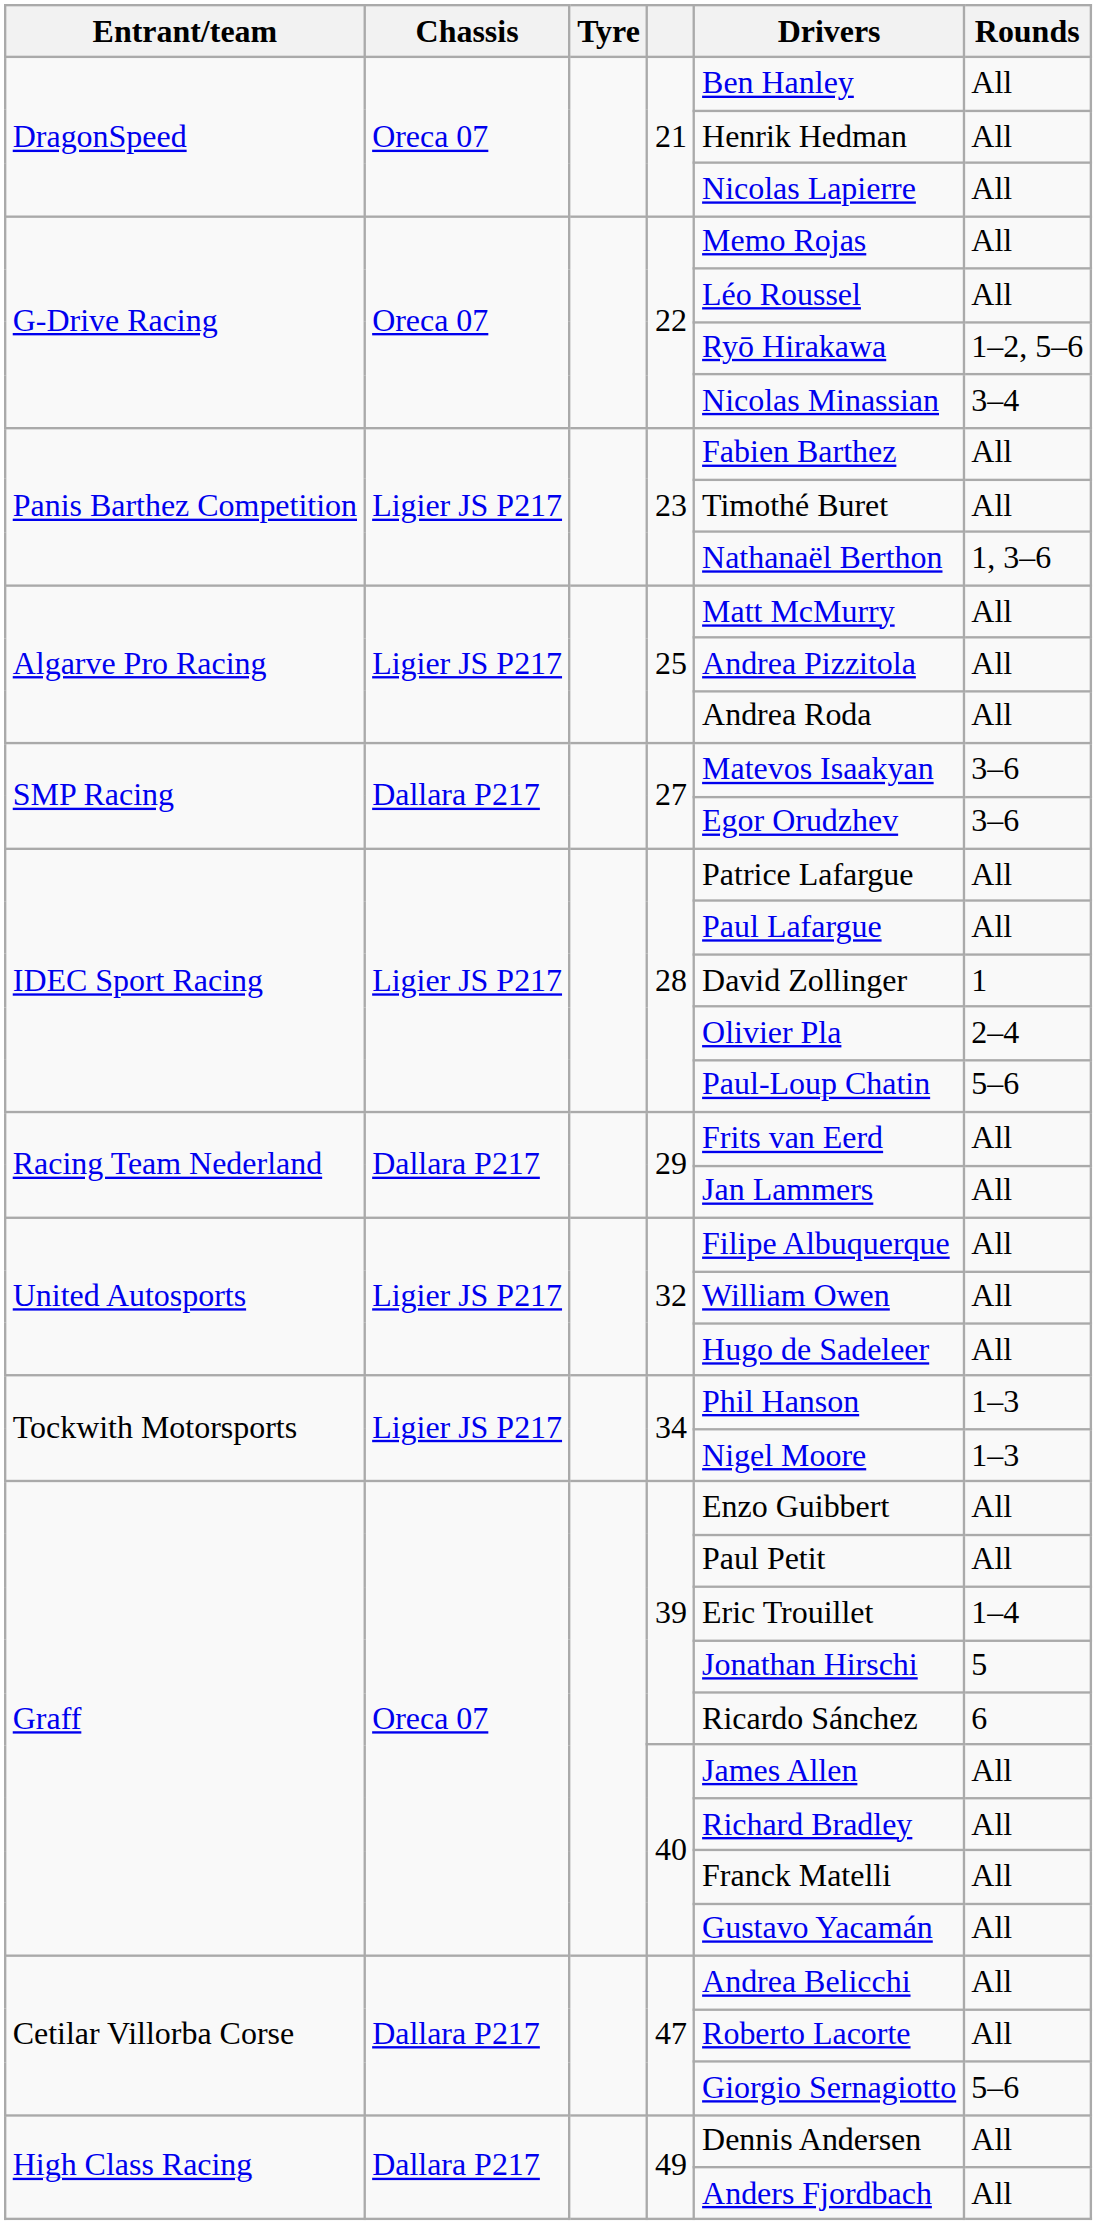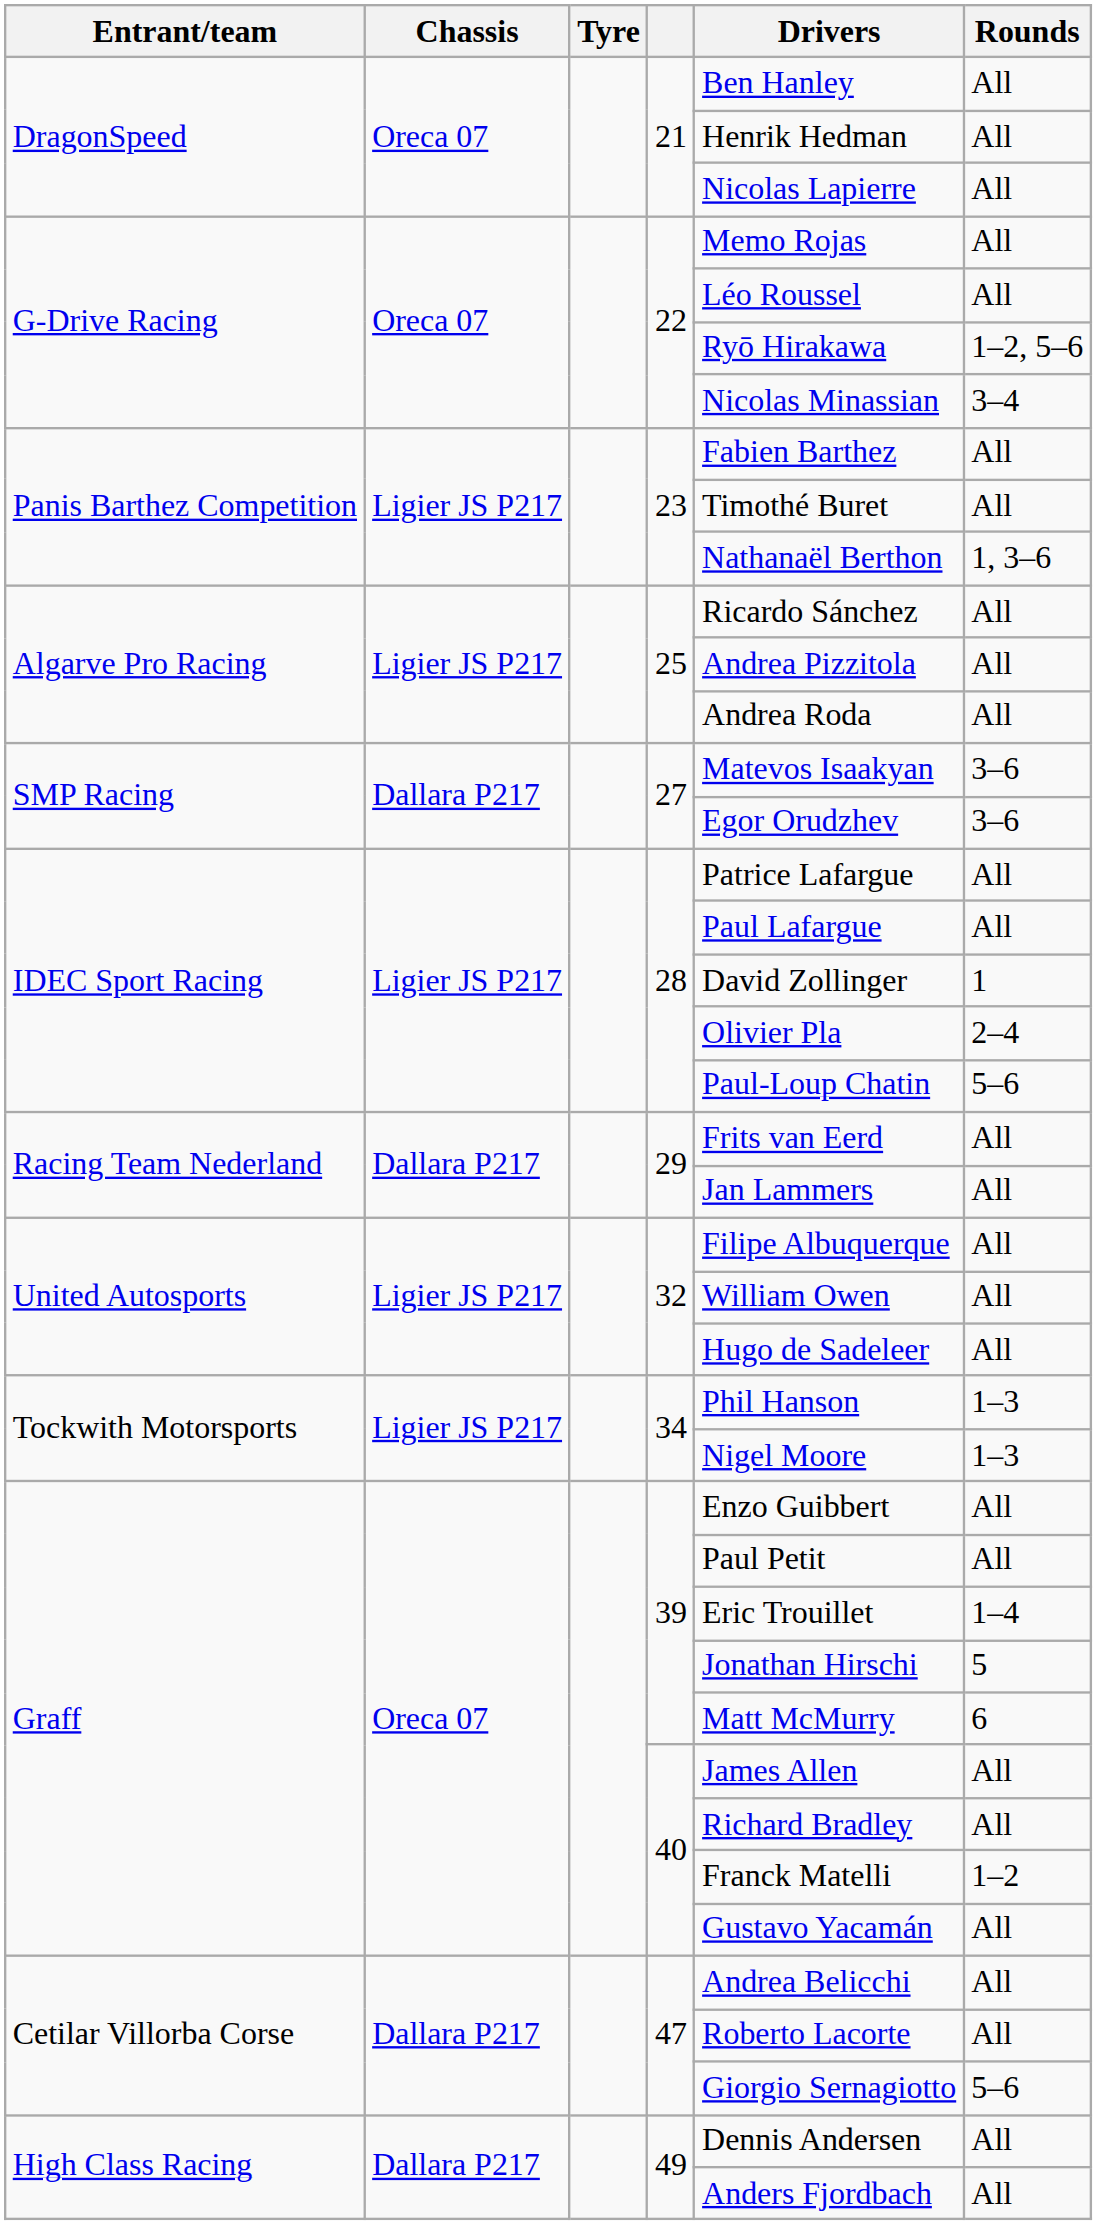(798, 610) Matt McMurry -> (810, 610) Ricardo Sánchez
(810, 1717) Ricardo Sánchez -> (798, 1717) Matt McMurry
(992, 1875) All -> (995, 1875) 1–2
